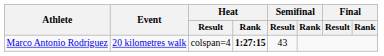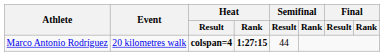(211, 43) normal -> (211, 43) bold
(282, 43) 43 -> (284, 43) 44
